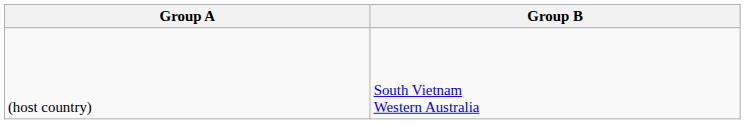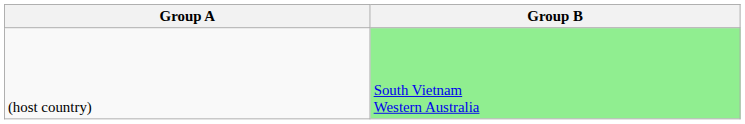(427, 98) no background -> (427, 98) lightgreen background
